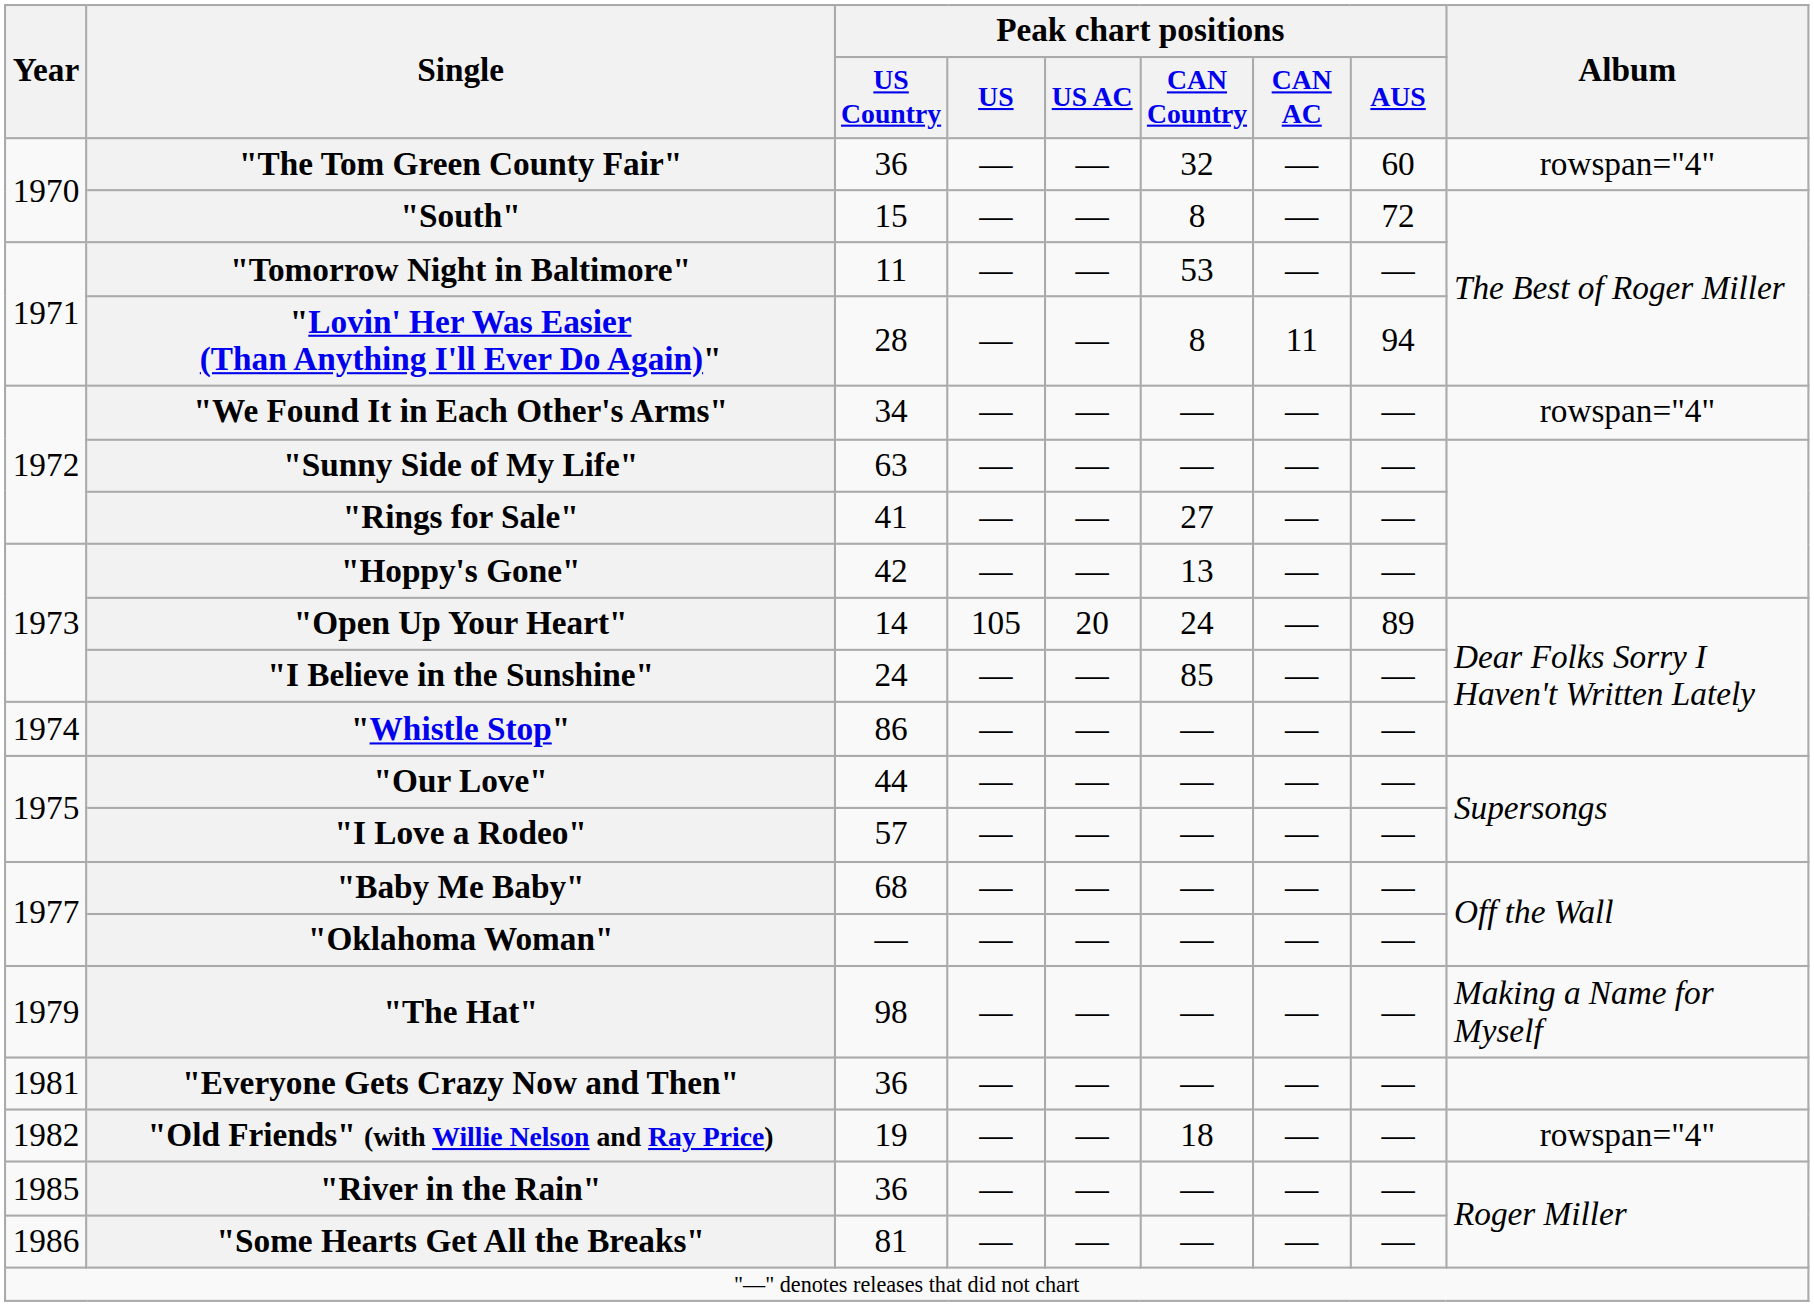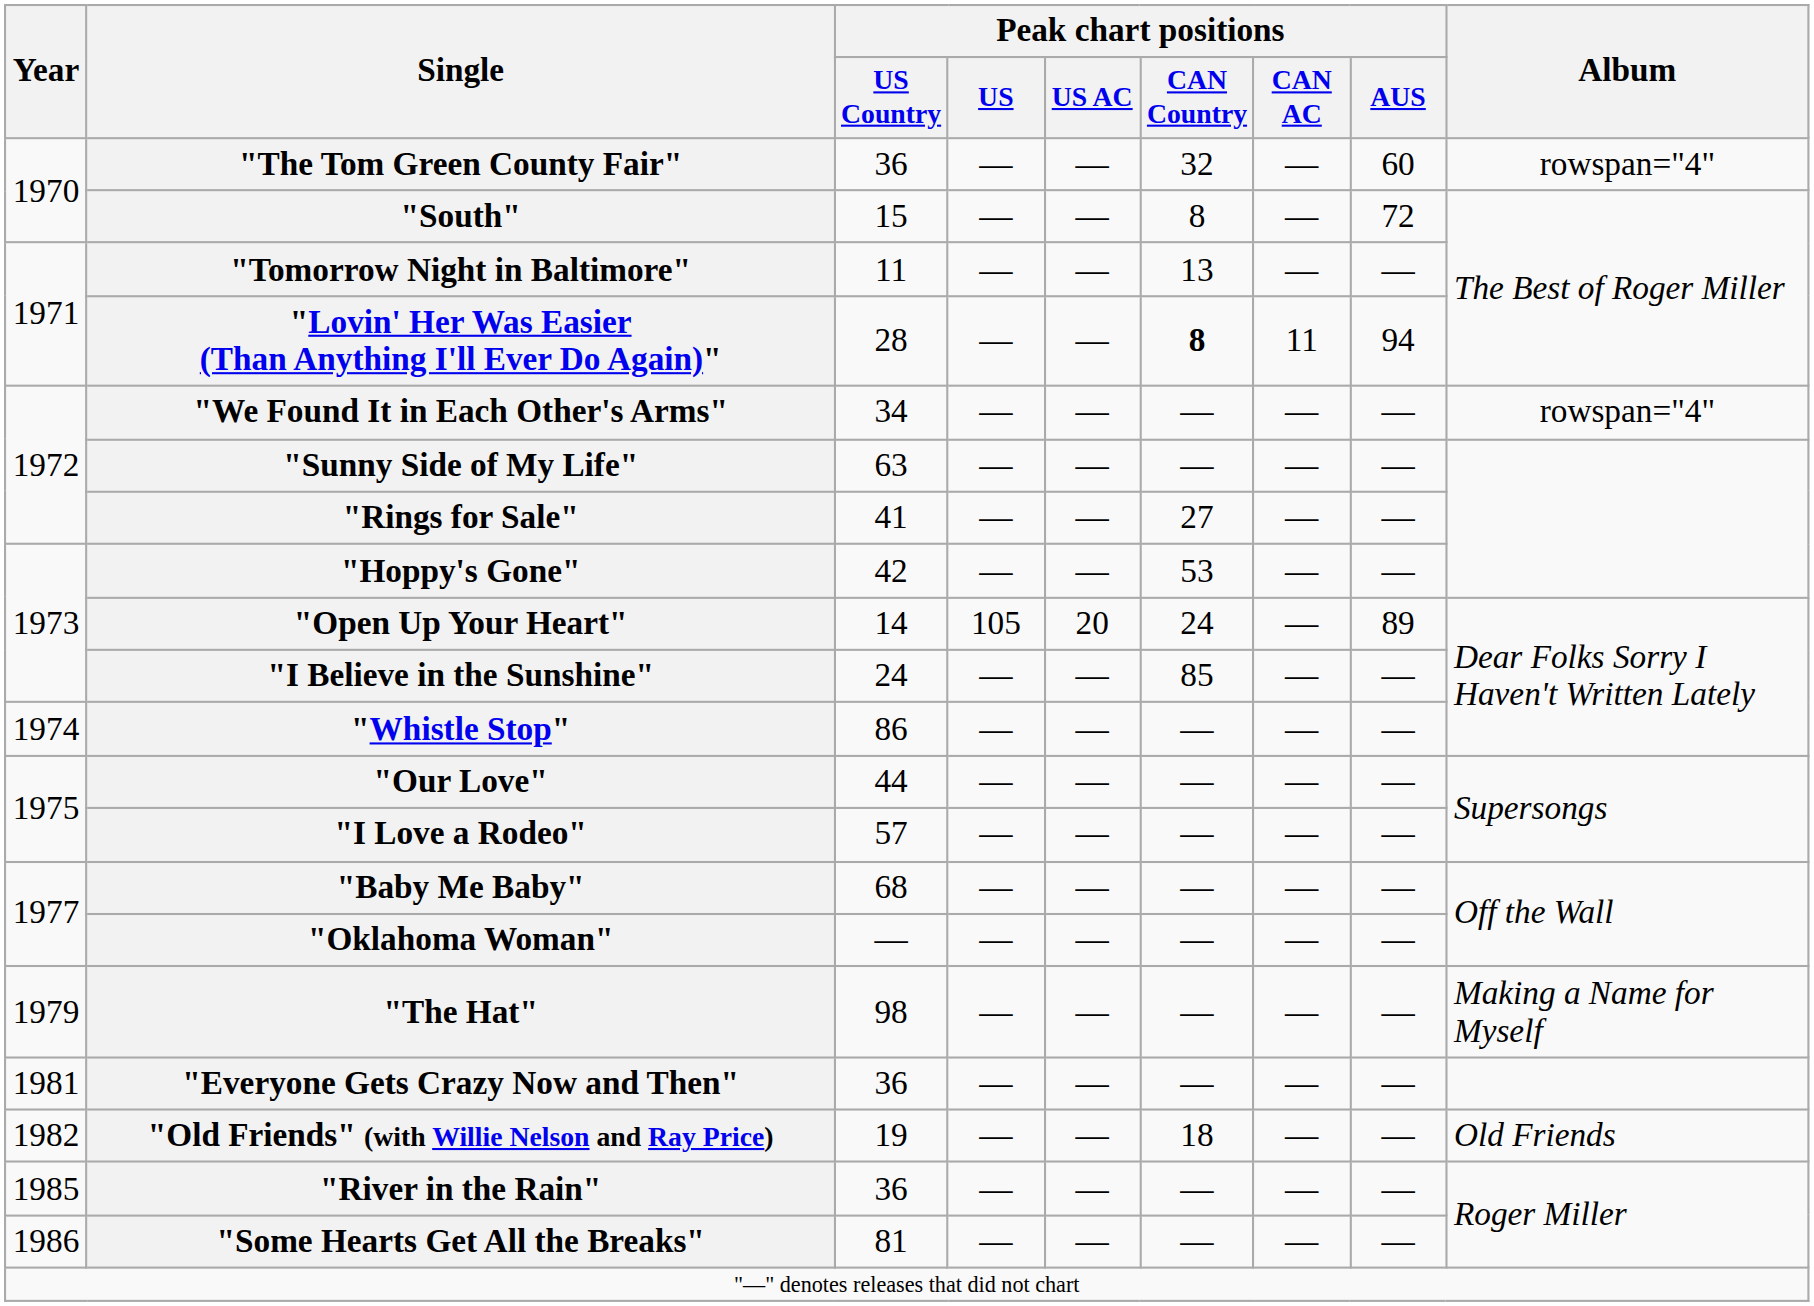(1197, 268) 53 -> (1197, 268) 13
(1197, 340) normal -> (1197, 340) bold
(1197, 570) 13 -> (1197, 570) 53
(1627, 1135) rowspan="4" -> (1535, 1135) Old Friends
